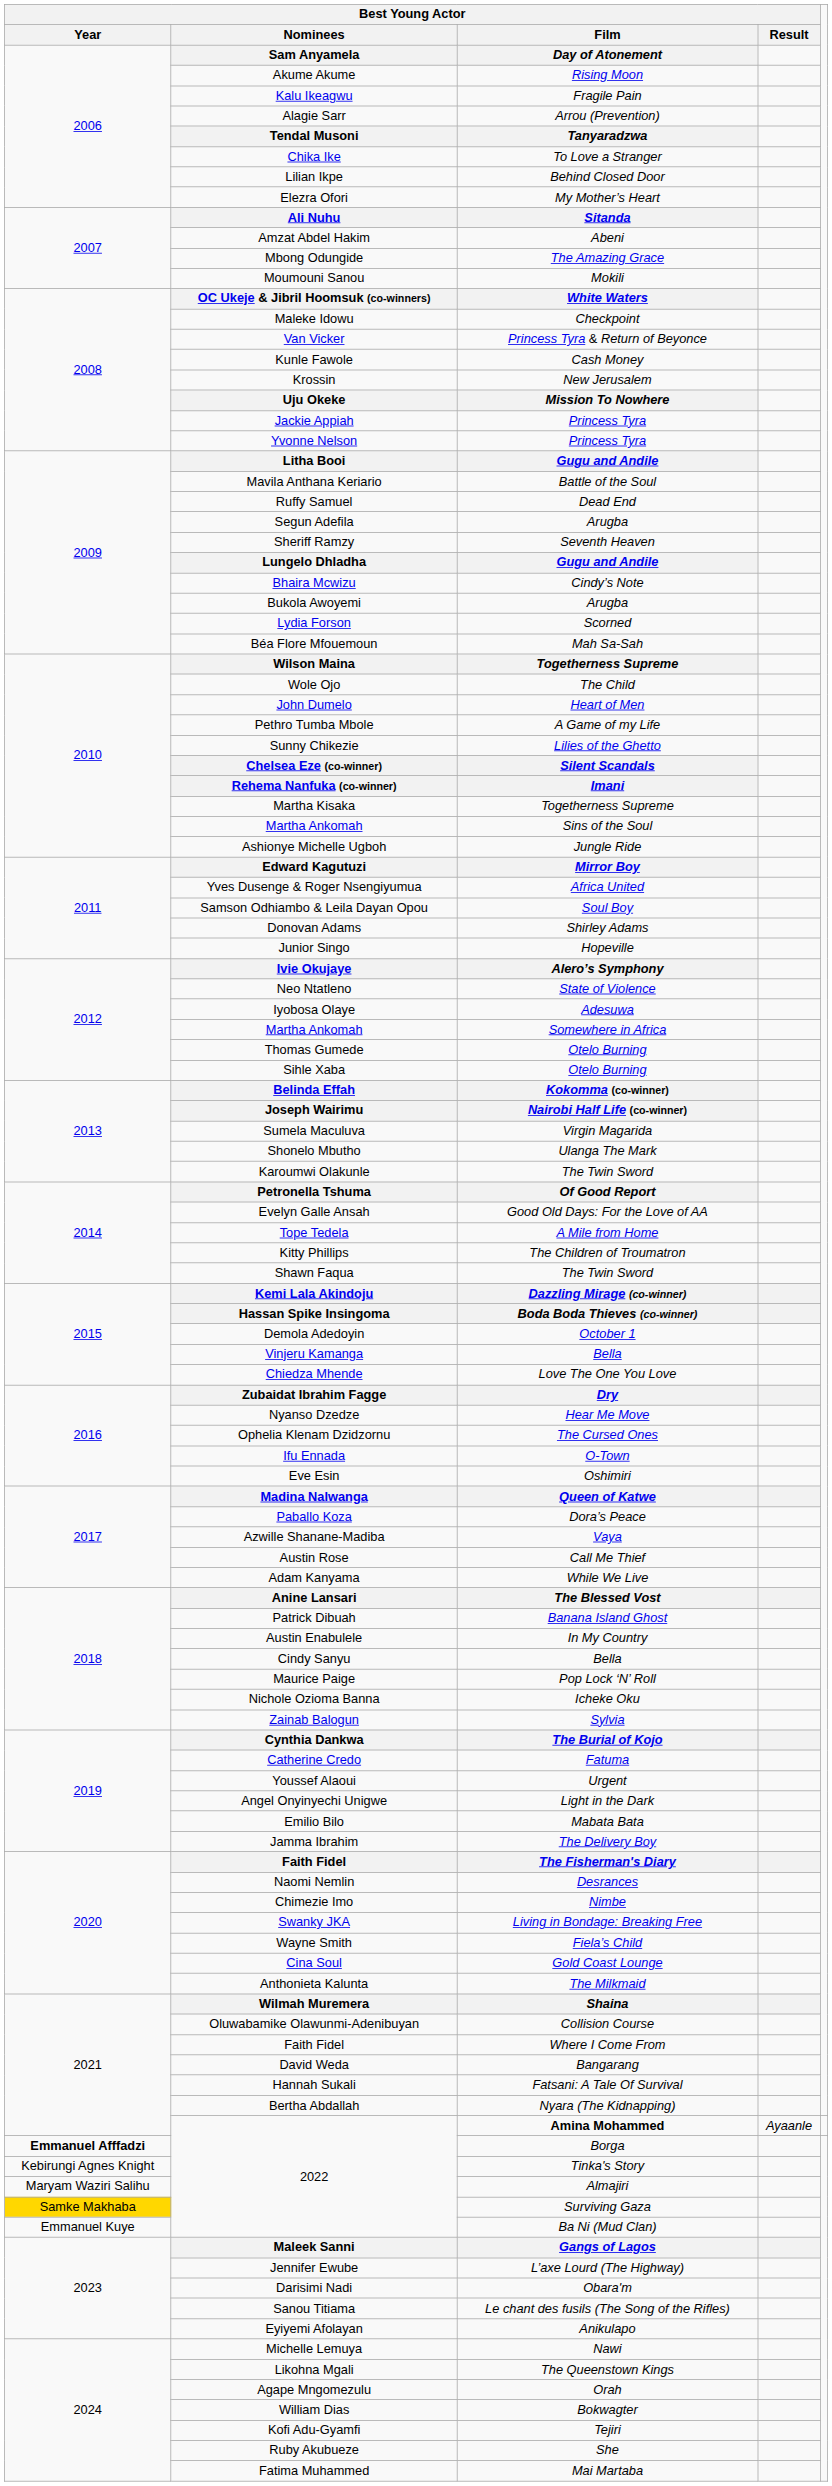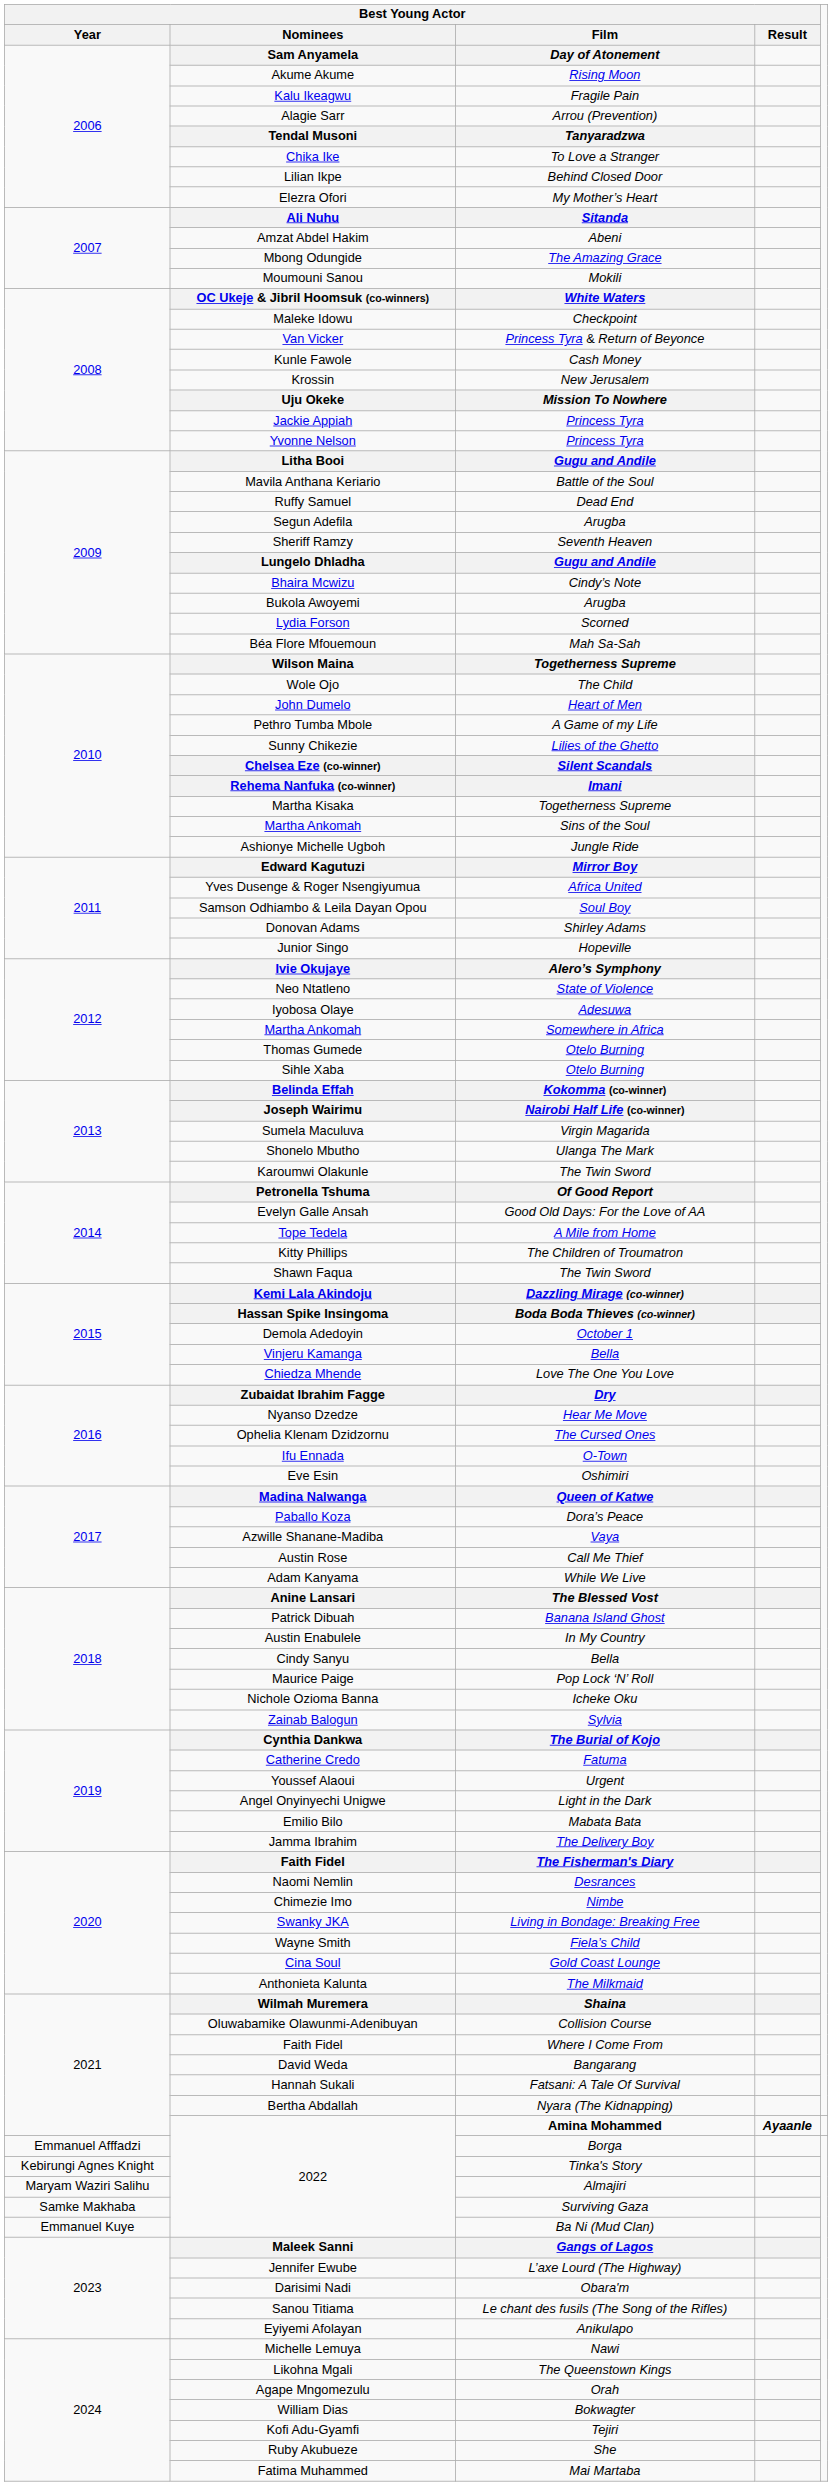(789, 2125) normal -> (787, 2125) bold
(88, 2146) bold -> (87, 2146) normal
(88, 2207) gold background -> (87, 2207) no background
